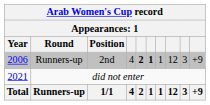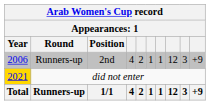(141, 60) bold -> (141, 60) normal
(151, 60) bold -> (151, 60) normal
(18, 76) no background -> (18, 76) gold background
